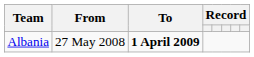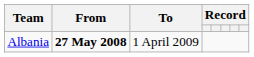(90, 41) normal -> (91, 41) bold
(165, 41) bold -> (166, 41) normal
